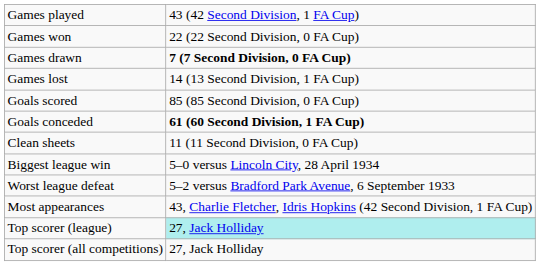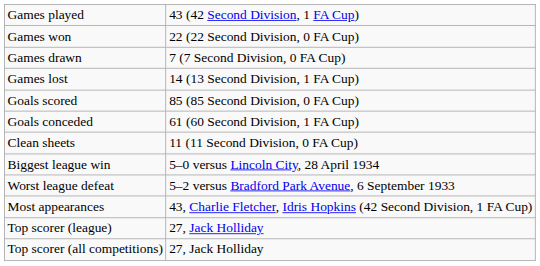(260, 57) bold -> (257, 57) normal
(267, 121) bold -> (264, 121) normal
(216, 228) paleturquoise background -> (216, 228) no background
